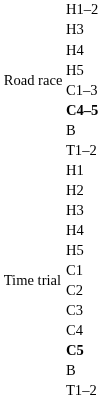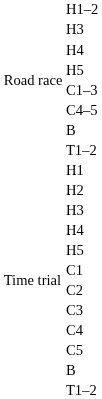(82, 110) bold -> (82, 110) normal
(75, 350) bold -> (74, 350) normal
